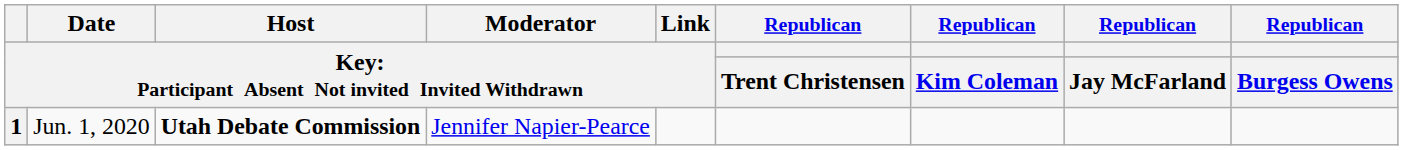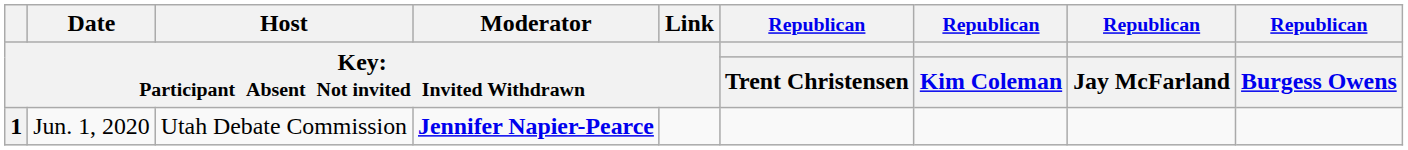(290, 125) bold -> (284, 125) normal
(541, 125) normal -> (536, 125) bold
